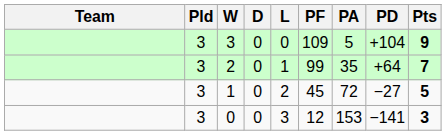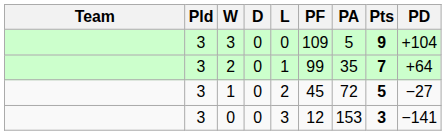columns swapped: (387, 17) <-> (425, 17)
